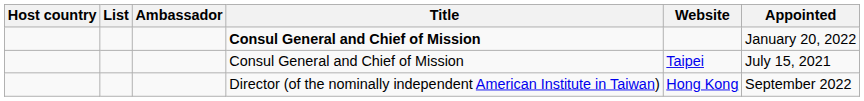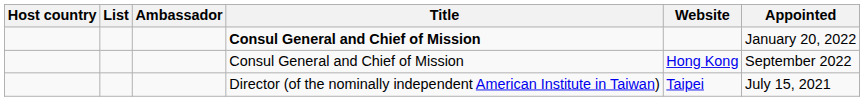(685, 61) Taipei -> (702, 61) Hong Kong
(788, 61) July 15, 2021 -> (798, 61) September 2022
(702, 84) Hong Kong -> (685, 84) Taipei
(798, 84) September 2022 -> (788, 84) July 15, 2021
